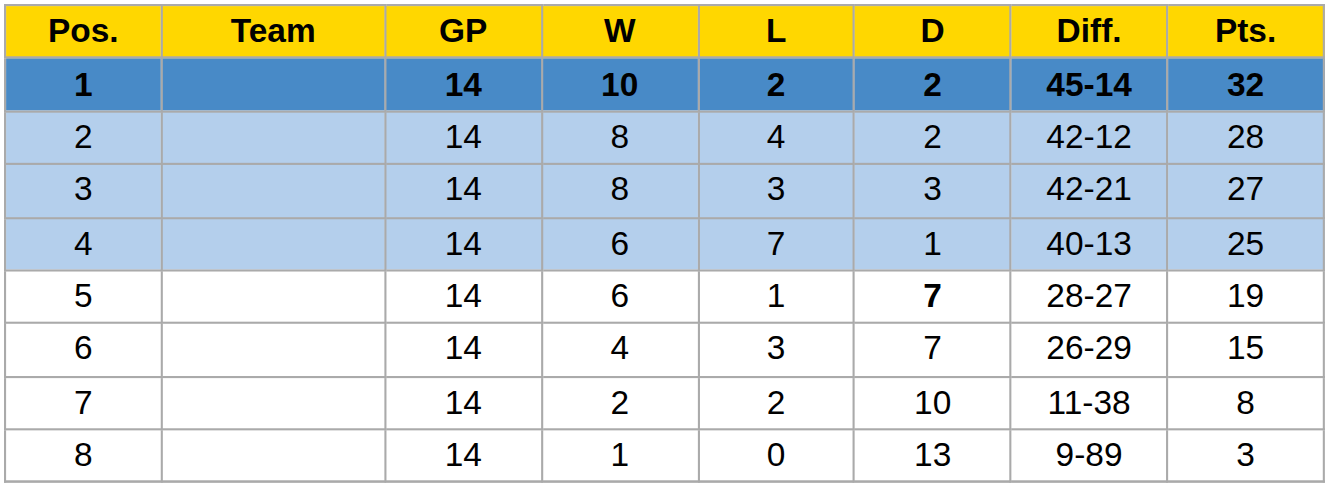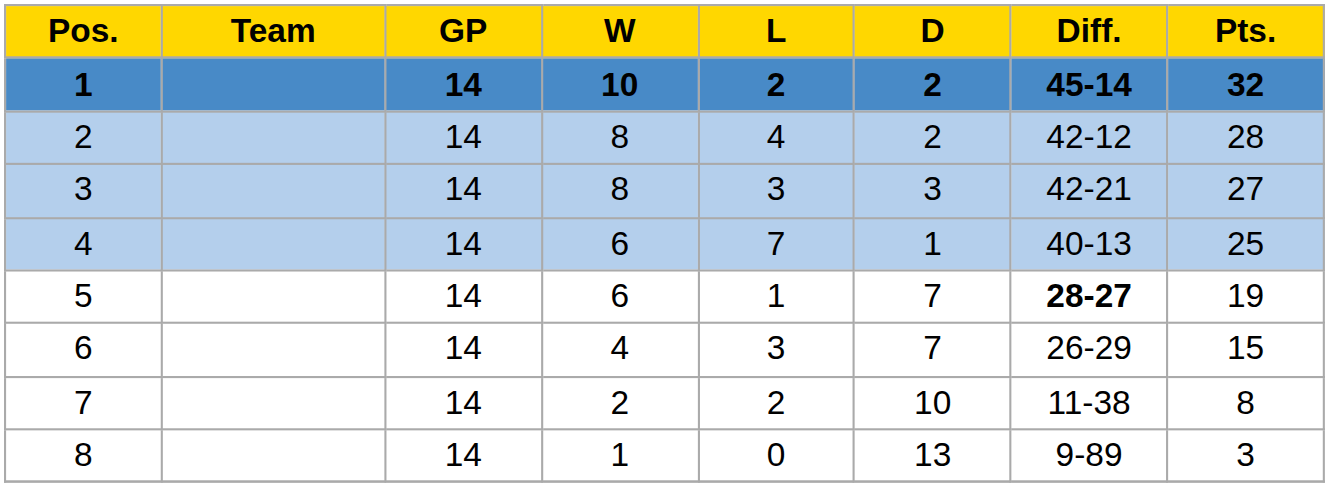(933, 296) bold -> (933, 296) normal
(1089, 296) normal -> (1089, 296) bold
